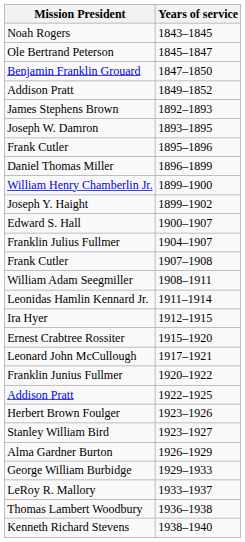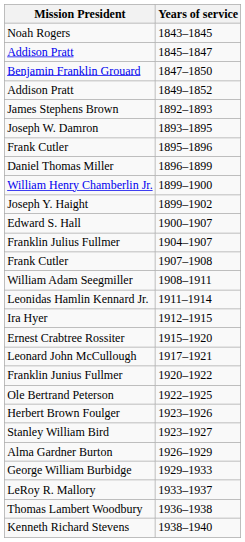(60, 52) Ole Bertrand Peterson -> (40, 52) Addison Pratt
(40, 394) Addison Pratt -> (60, 394) Ole Bertrand Peterson
